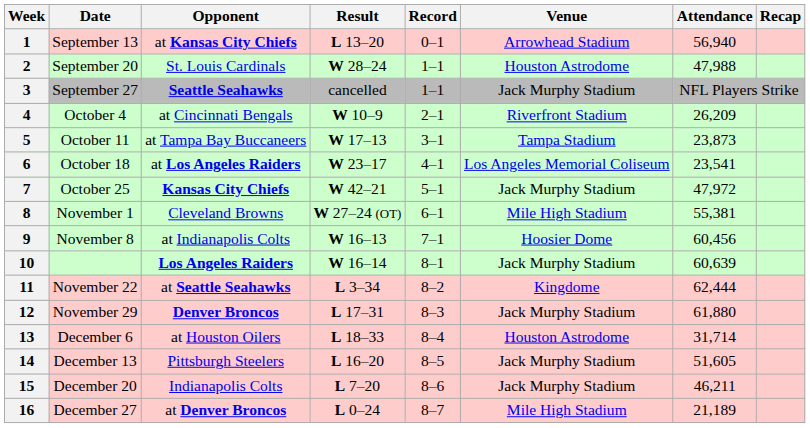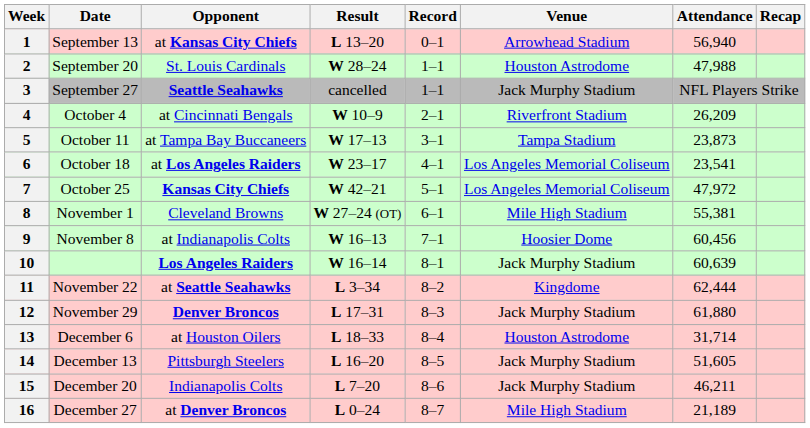(567, 189) Jack Murphy Stadium -> (567, 189) Los Angeles Memorial Coliseum
